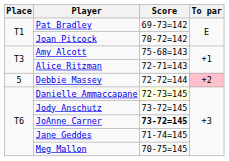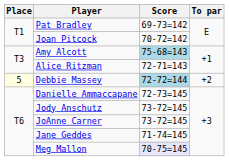(164, 53) no background -> (164, 53) lightblue background
(19, 80) no background -> (19, 80) lightyellow background
(164, 80) no background -> (164, 80) lightblue background
(207, 80) pink background -> (207, 80) no background
(164, 94) lightyellow background -> (164, 94) no background
(164, 121) bold -> (164, 121) normal
(164, 149) no background -> (164, 149) lavender background
